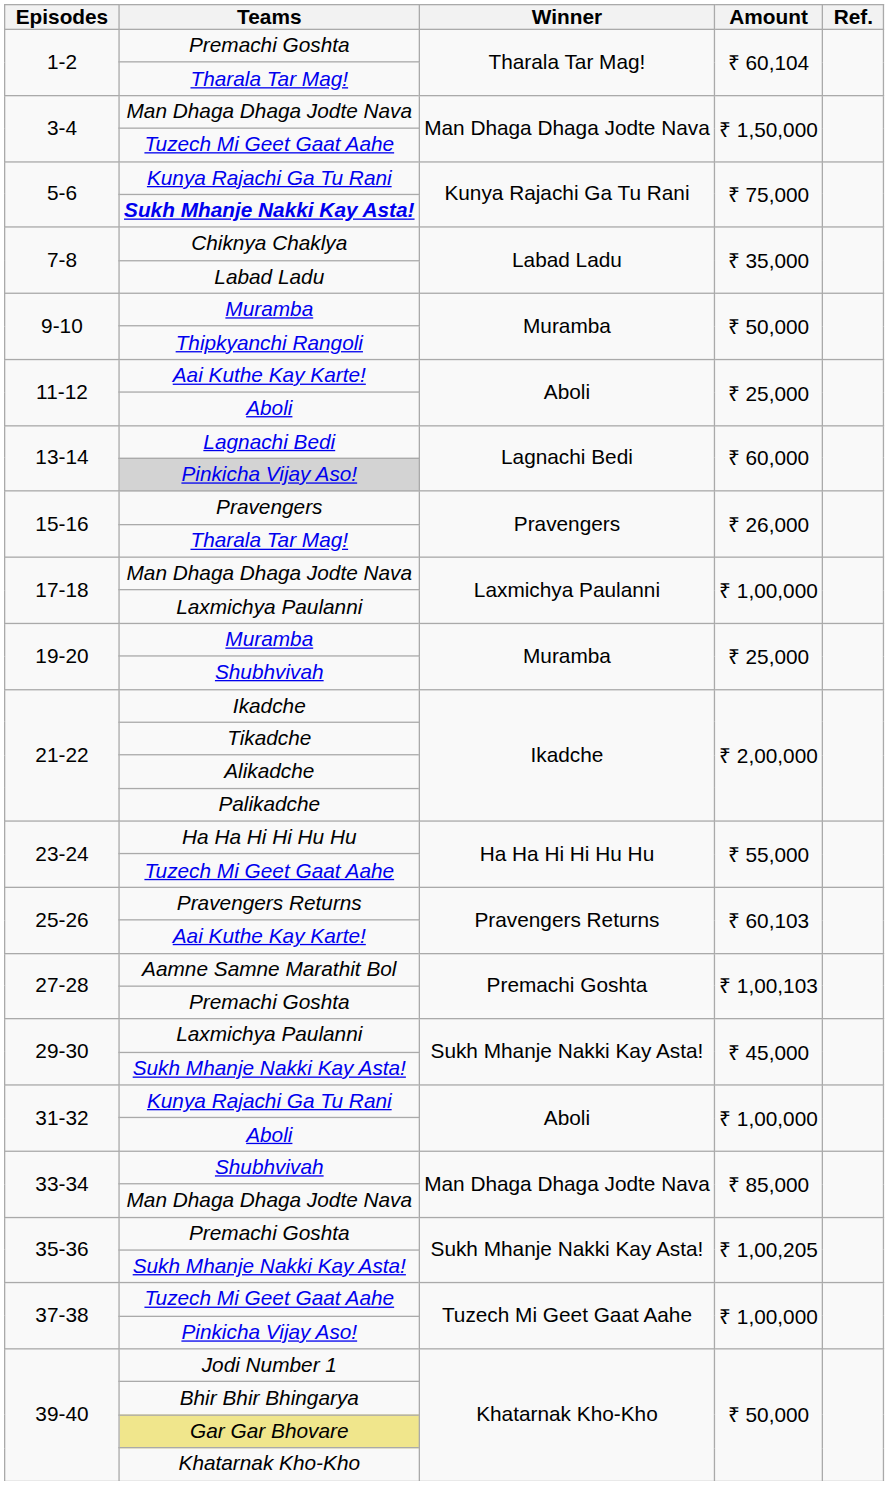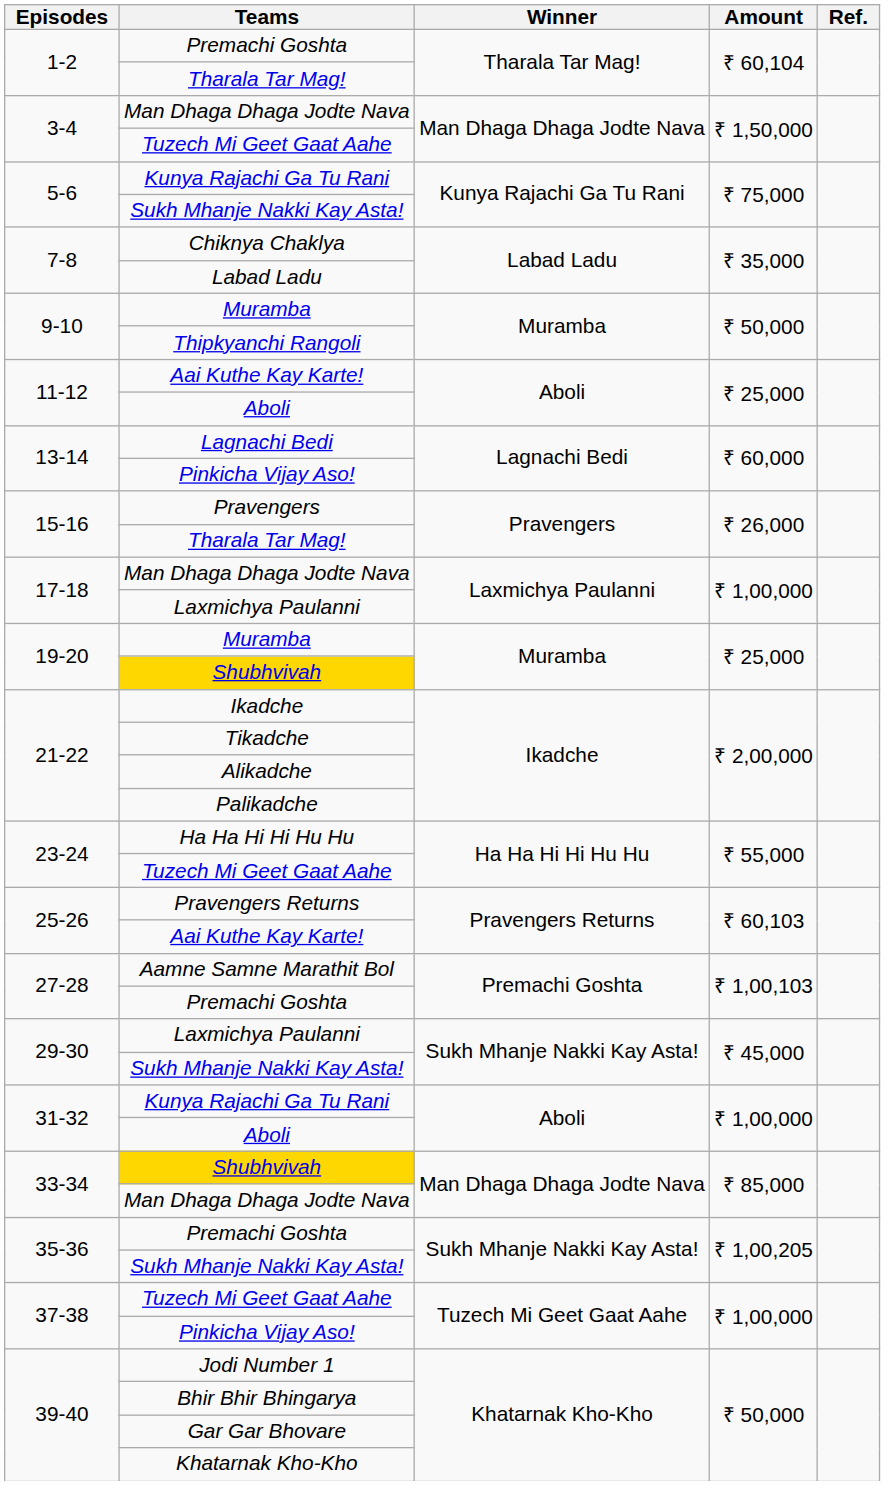(269, 210) bold -> (267, 210) normal
(269, 474) lightgrey background -> (267, 474) no background
(269, 672) no background -> (267, 672) gold background
(269, 1167) no background -> (267, 1167) gold background
(269, 1431) khaki background -> (267, 1431) no background
